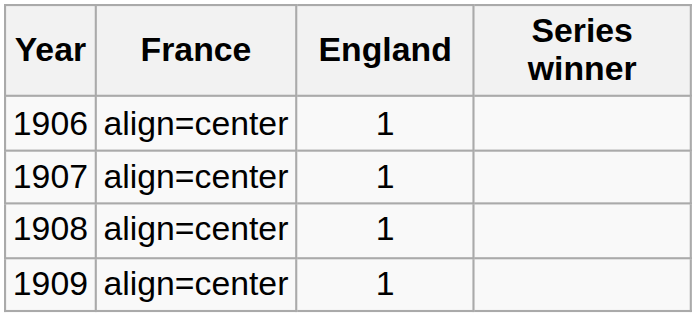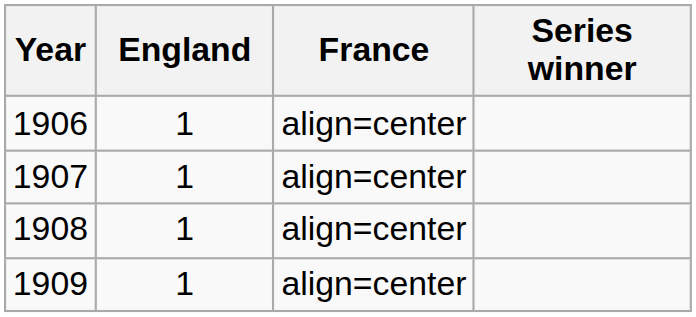columns swapped: (385, 50) <-> (196, 50)
